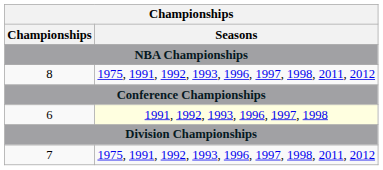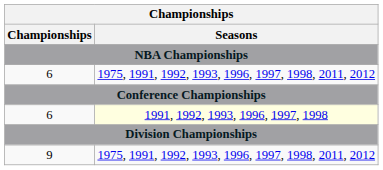(49, 74) 8 -> (49, 74) 6
(49, 154) 7 -> (49, 154) 9
